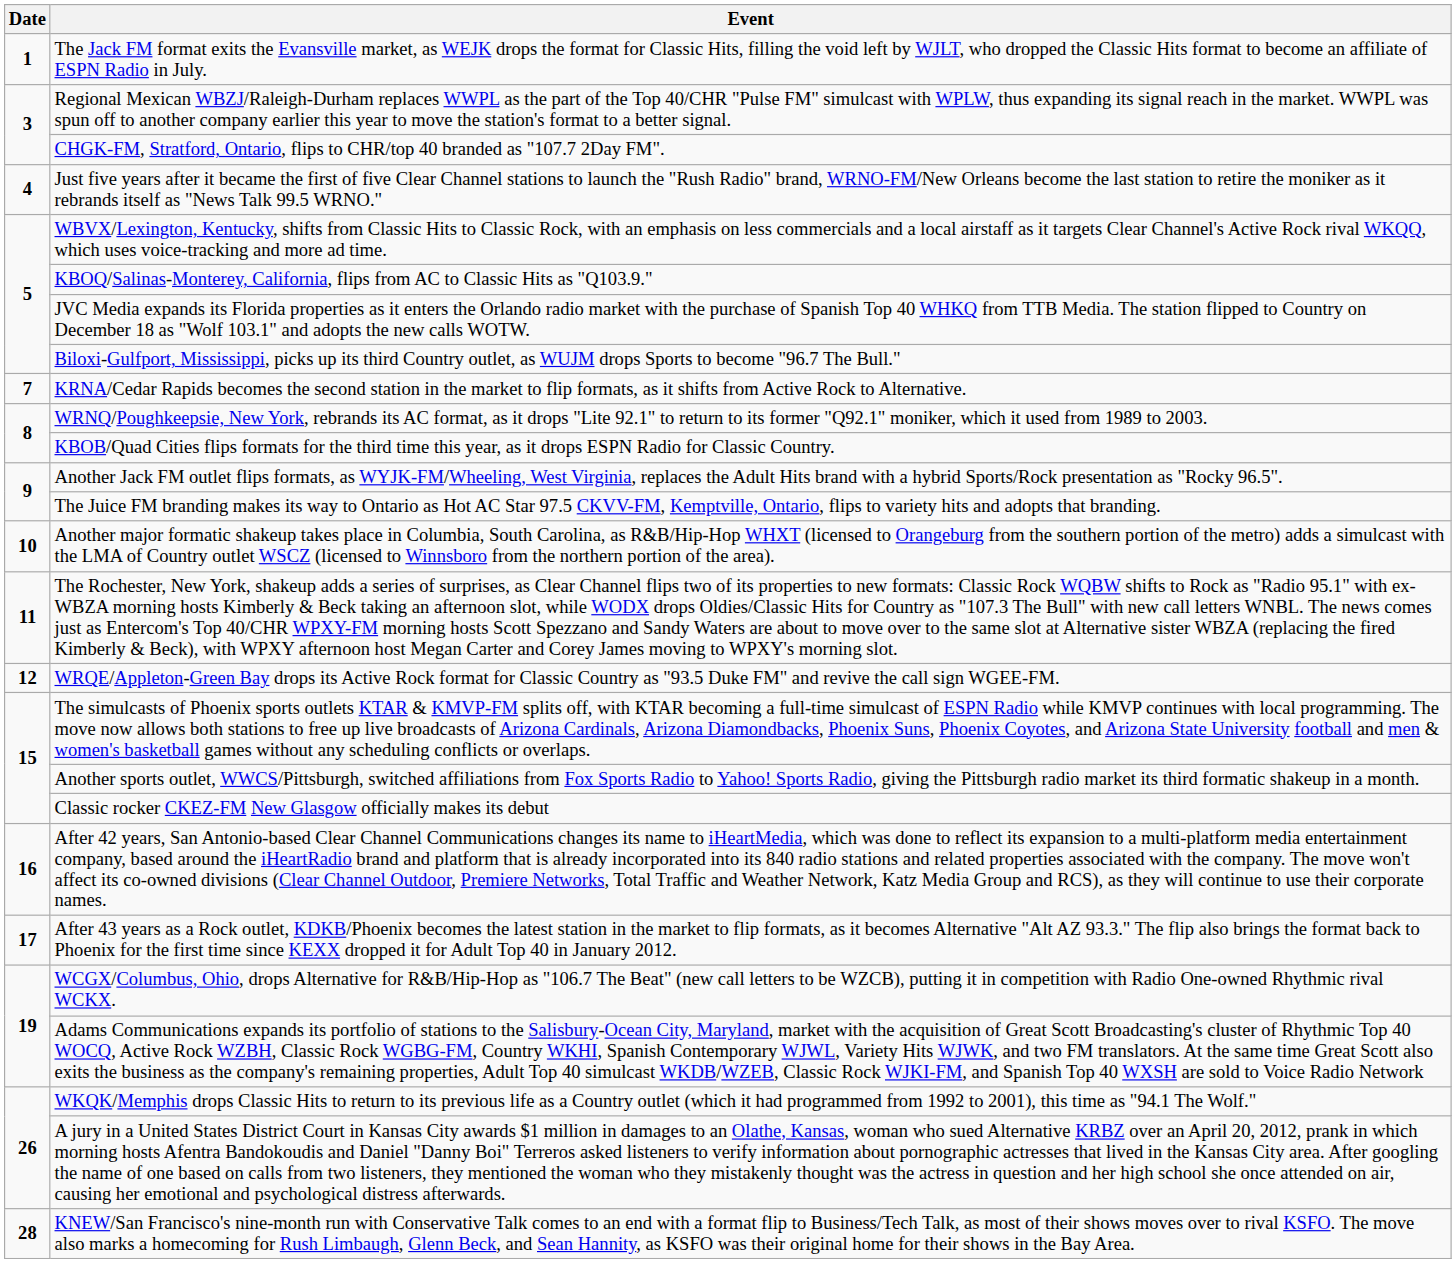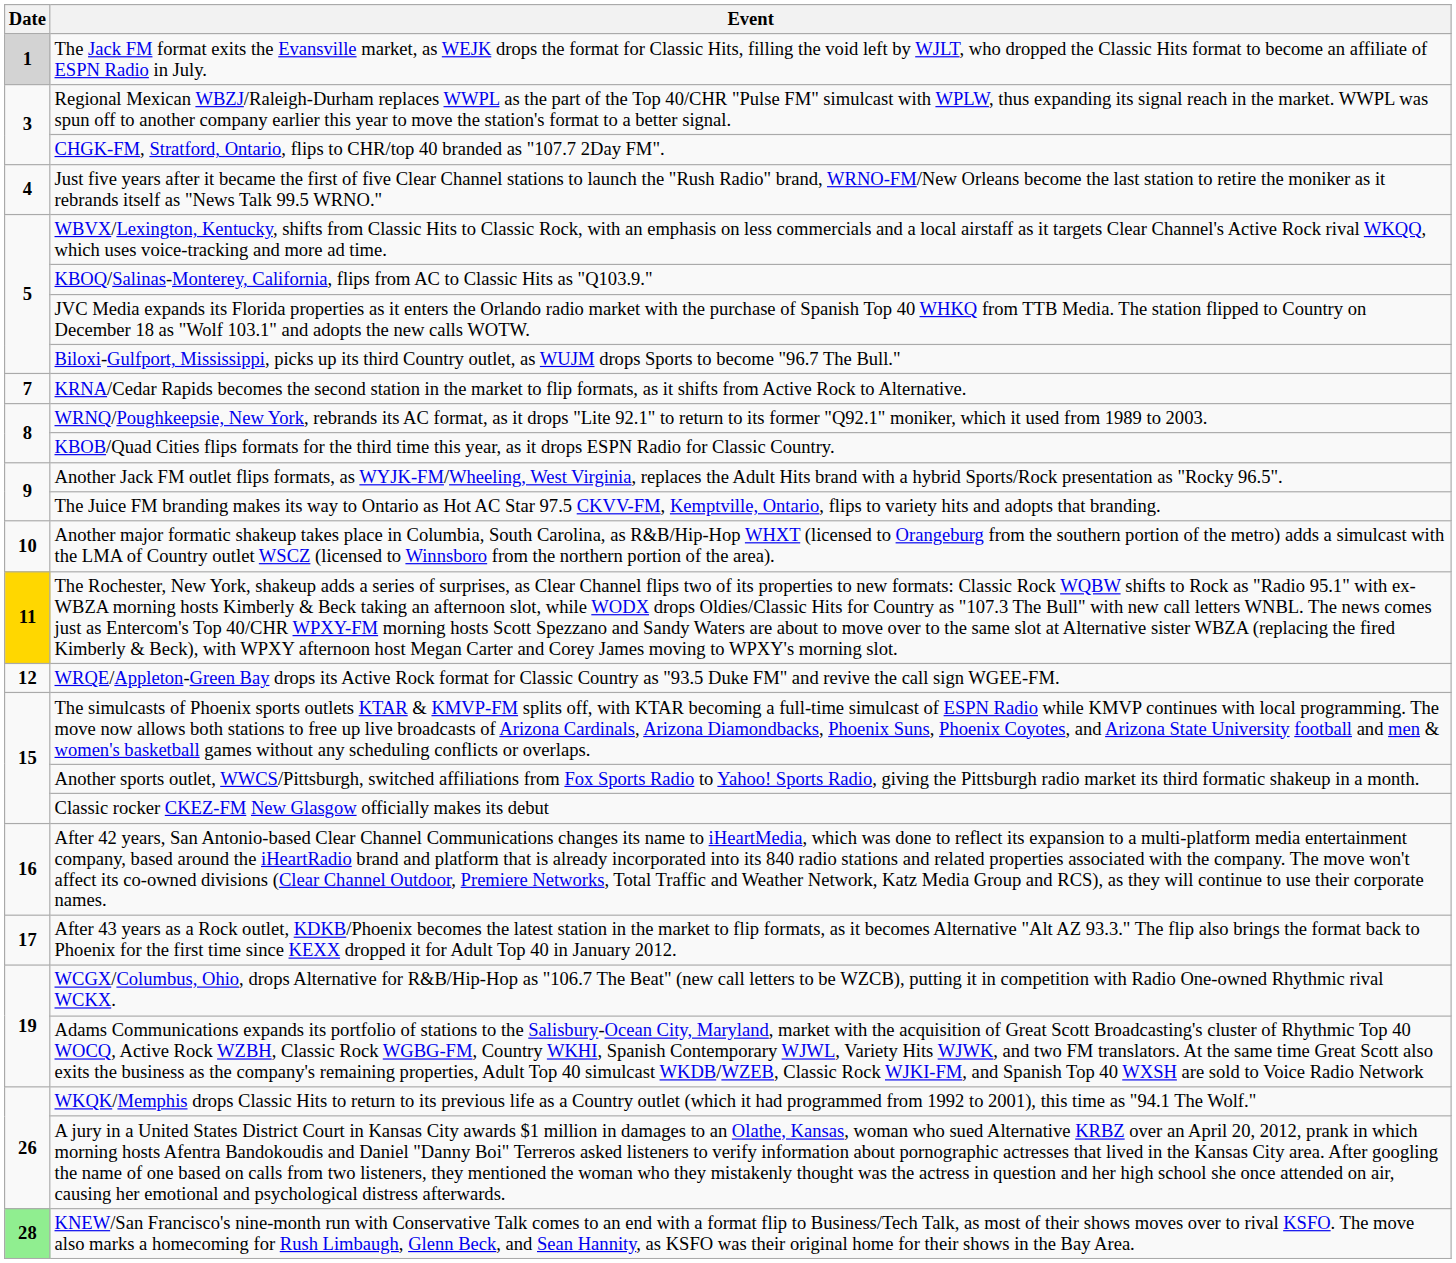(27, 59) no background -> (27, 59) lightgrey background
(27, 617) no background -> (27, 617) gold background
(27, 1233) no background -> (27, 1233) lightgreen background
